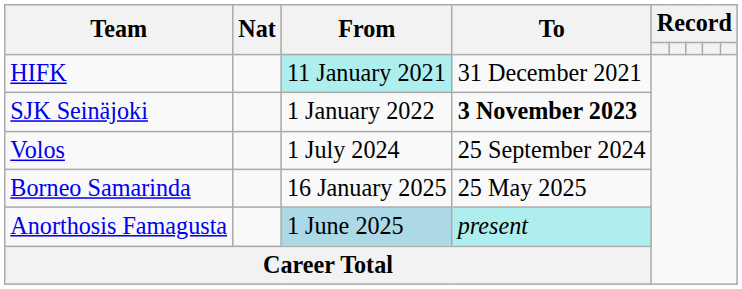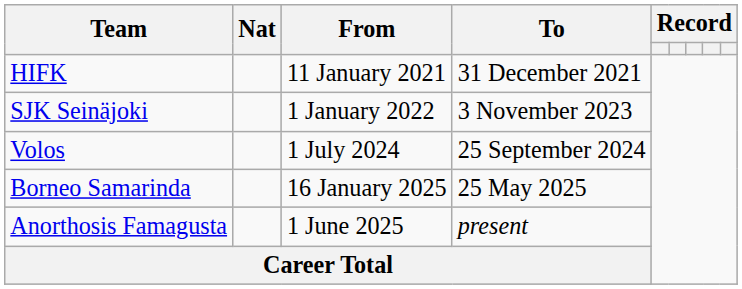(366, 73) paleturquoise background -> (366, 73) no background
(547, 111) bold -> (545, 111) normal
(345, 226) lightblue background -> (345, 226) no background
(493, 226) paleturquoise background -> (493, 226) no background
